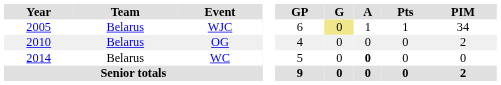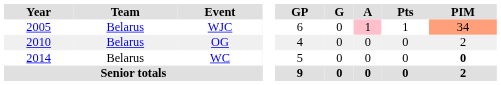(339, 27) khaki background -> (339, 27) no background
(368, 27) no background -> (368, 27) pink background
(463, 27) no background -> (463, 27) lightsalmon background
(368, 58) bold -> (368, 58) normal
(463, 58) normal -> (463, 58) bold
